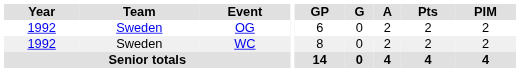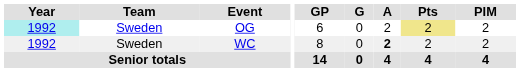(42, 28) no background -> (42, 28) paleturquoise background
(428, 28) no background -> (428, 28) khaki background
(387, 44) normal -> (387, 44) bold
